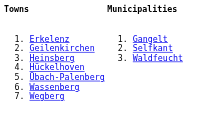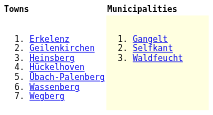(158, 48) no background -> (158, 48) lightyellow background
